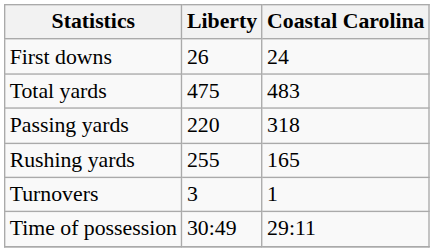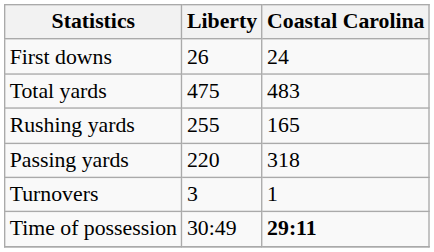rows swapped: (72, 159) <-> (69, 125)
(292, 228) normal -> (292, 228) bold
